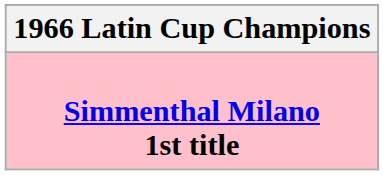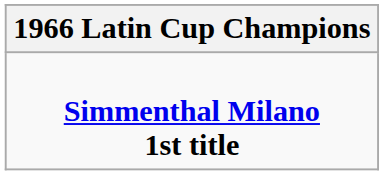(192, 127) pink background -> (192, 127) no background
